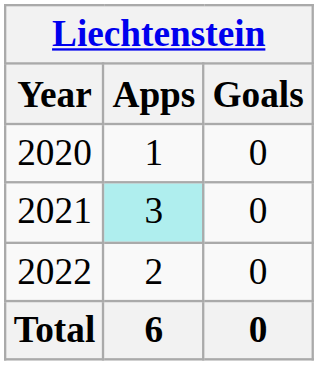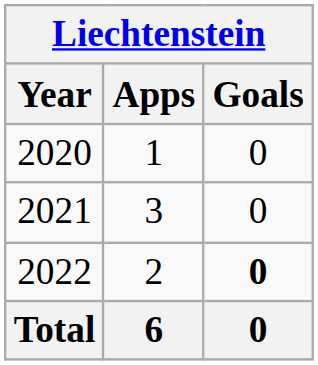(154, 211) paleturquoise background -> (154, 211) no background
(258, 270) normal -> (258, 270) bold
